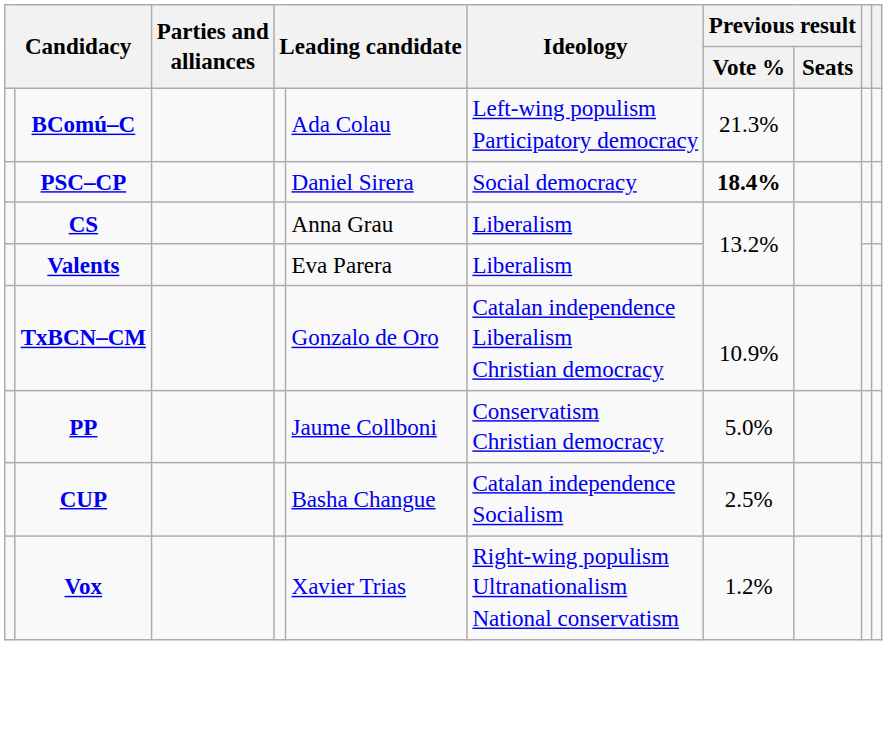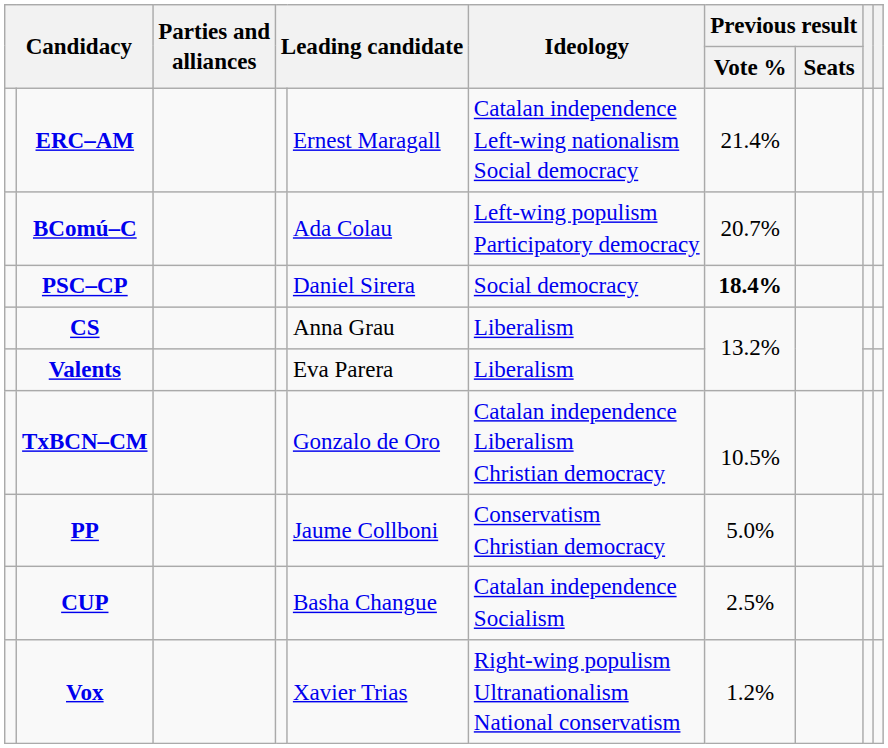+ row: (85, 140)
(749, 124) 21.3% -> (750, 228) 20.7%
(749, 353) 10.9% -> (750, 457) 10.5%
